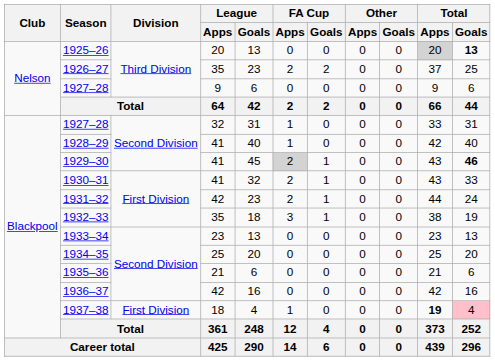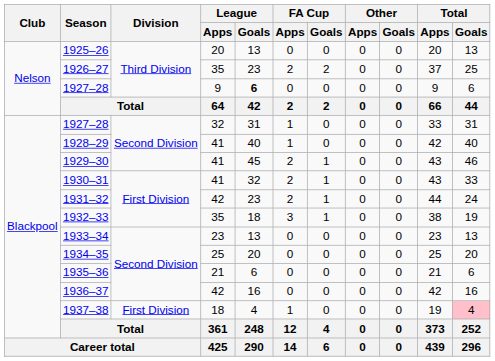(435, 50) lightgrey background -> (435, 50) no background
(471, 50) bold -> (471, 50) normal
(254, 87) normal -> (254, 87) bold
(290, 161) lightgrey background -> (290, 161) no background
(471, 161) bold -> (471, 161) normal
(435, 310) bold -> (435, 310) normal
